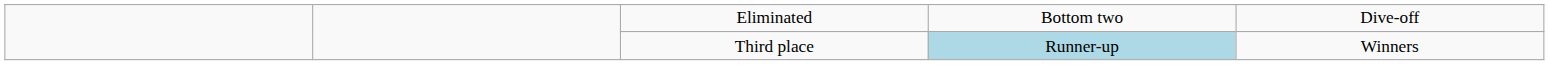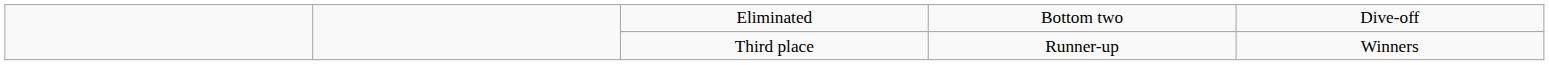(1082, 45) lightblue background -> (1082, 45) no background
